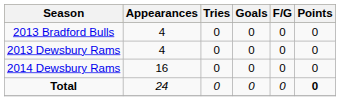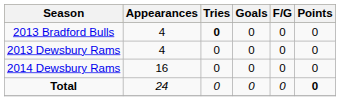(217, 31) normal -> (217, 31) bold
